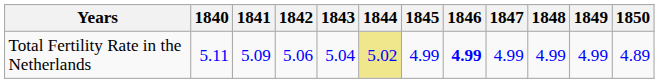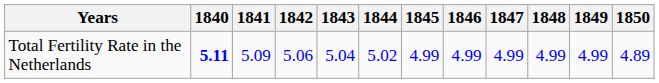(214, 54) normal -> (214, 54) bold
(382, 54) khaki background -> (382, 54) no background
(467, 54) bold -> (467, 54) normal
